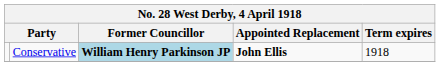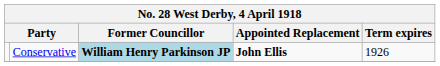(377, 52) 1918 -> (377, 52) 1926
